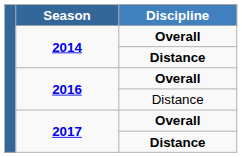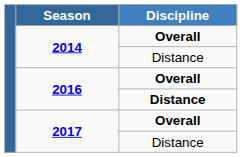(178, 58) bold -> (178, 58) normal
(178, 100) normal -> (178, 100) bold
(178, 142) bold -> (178, 142) normal
